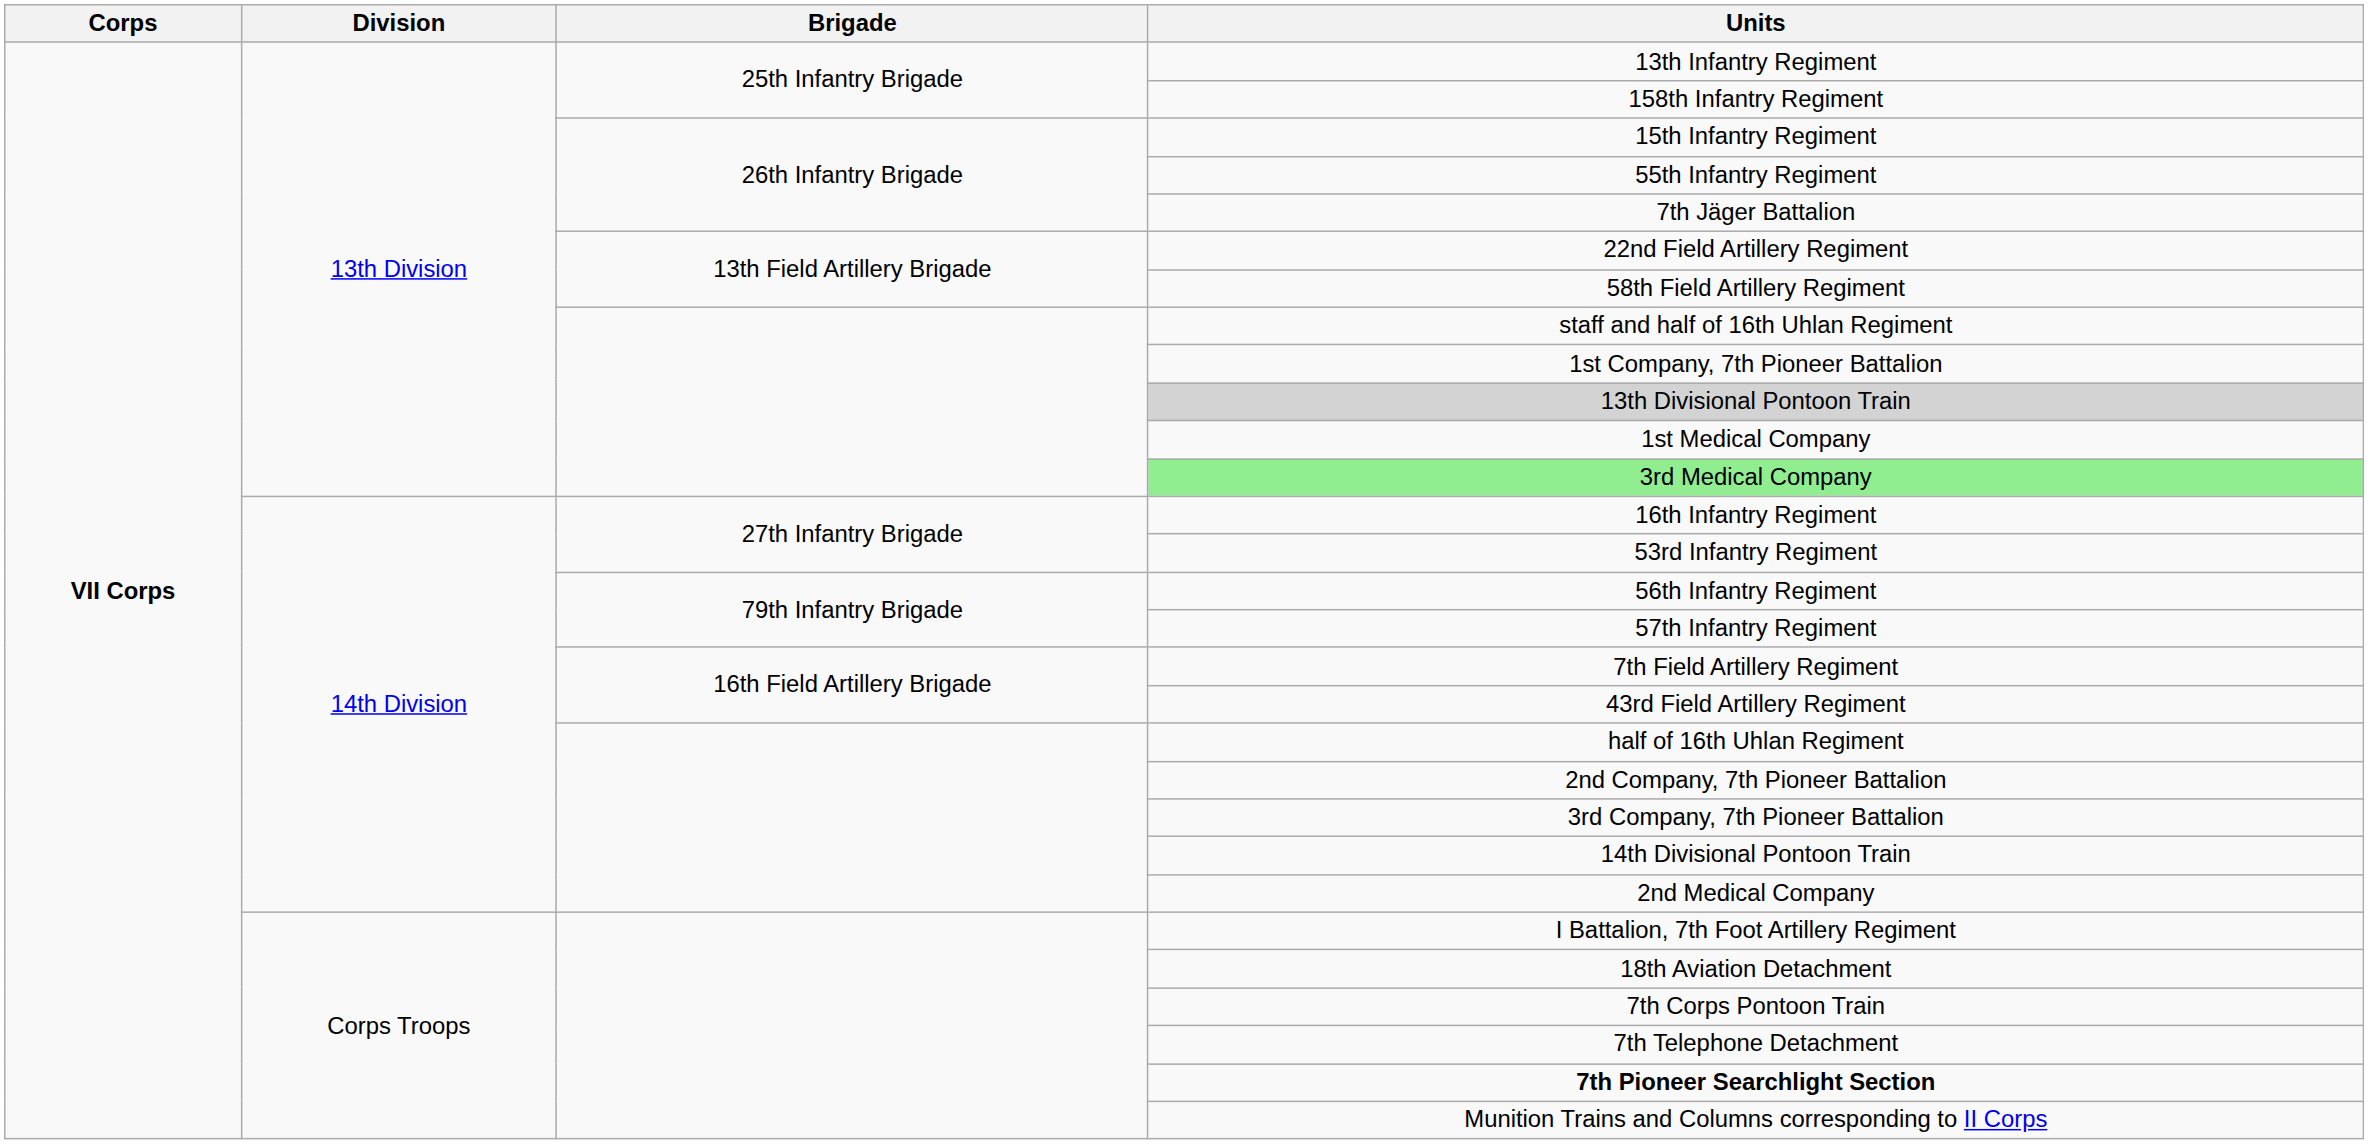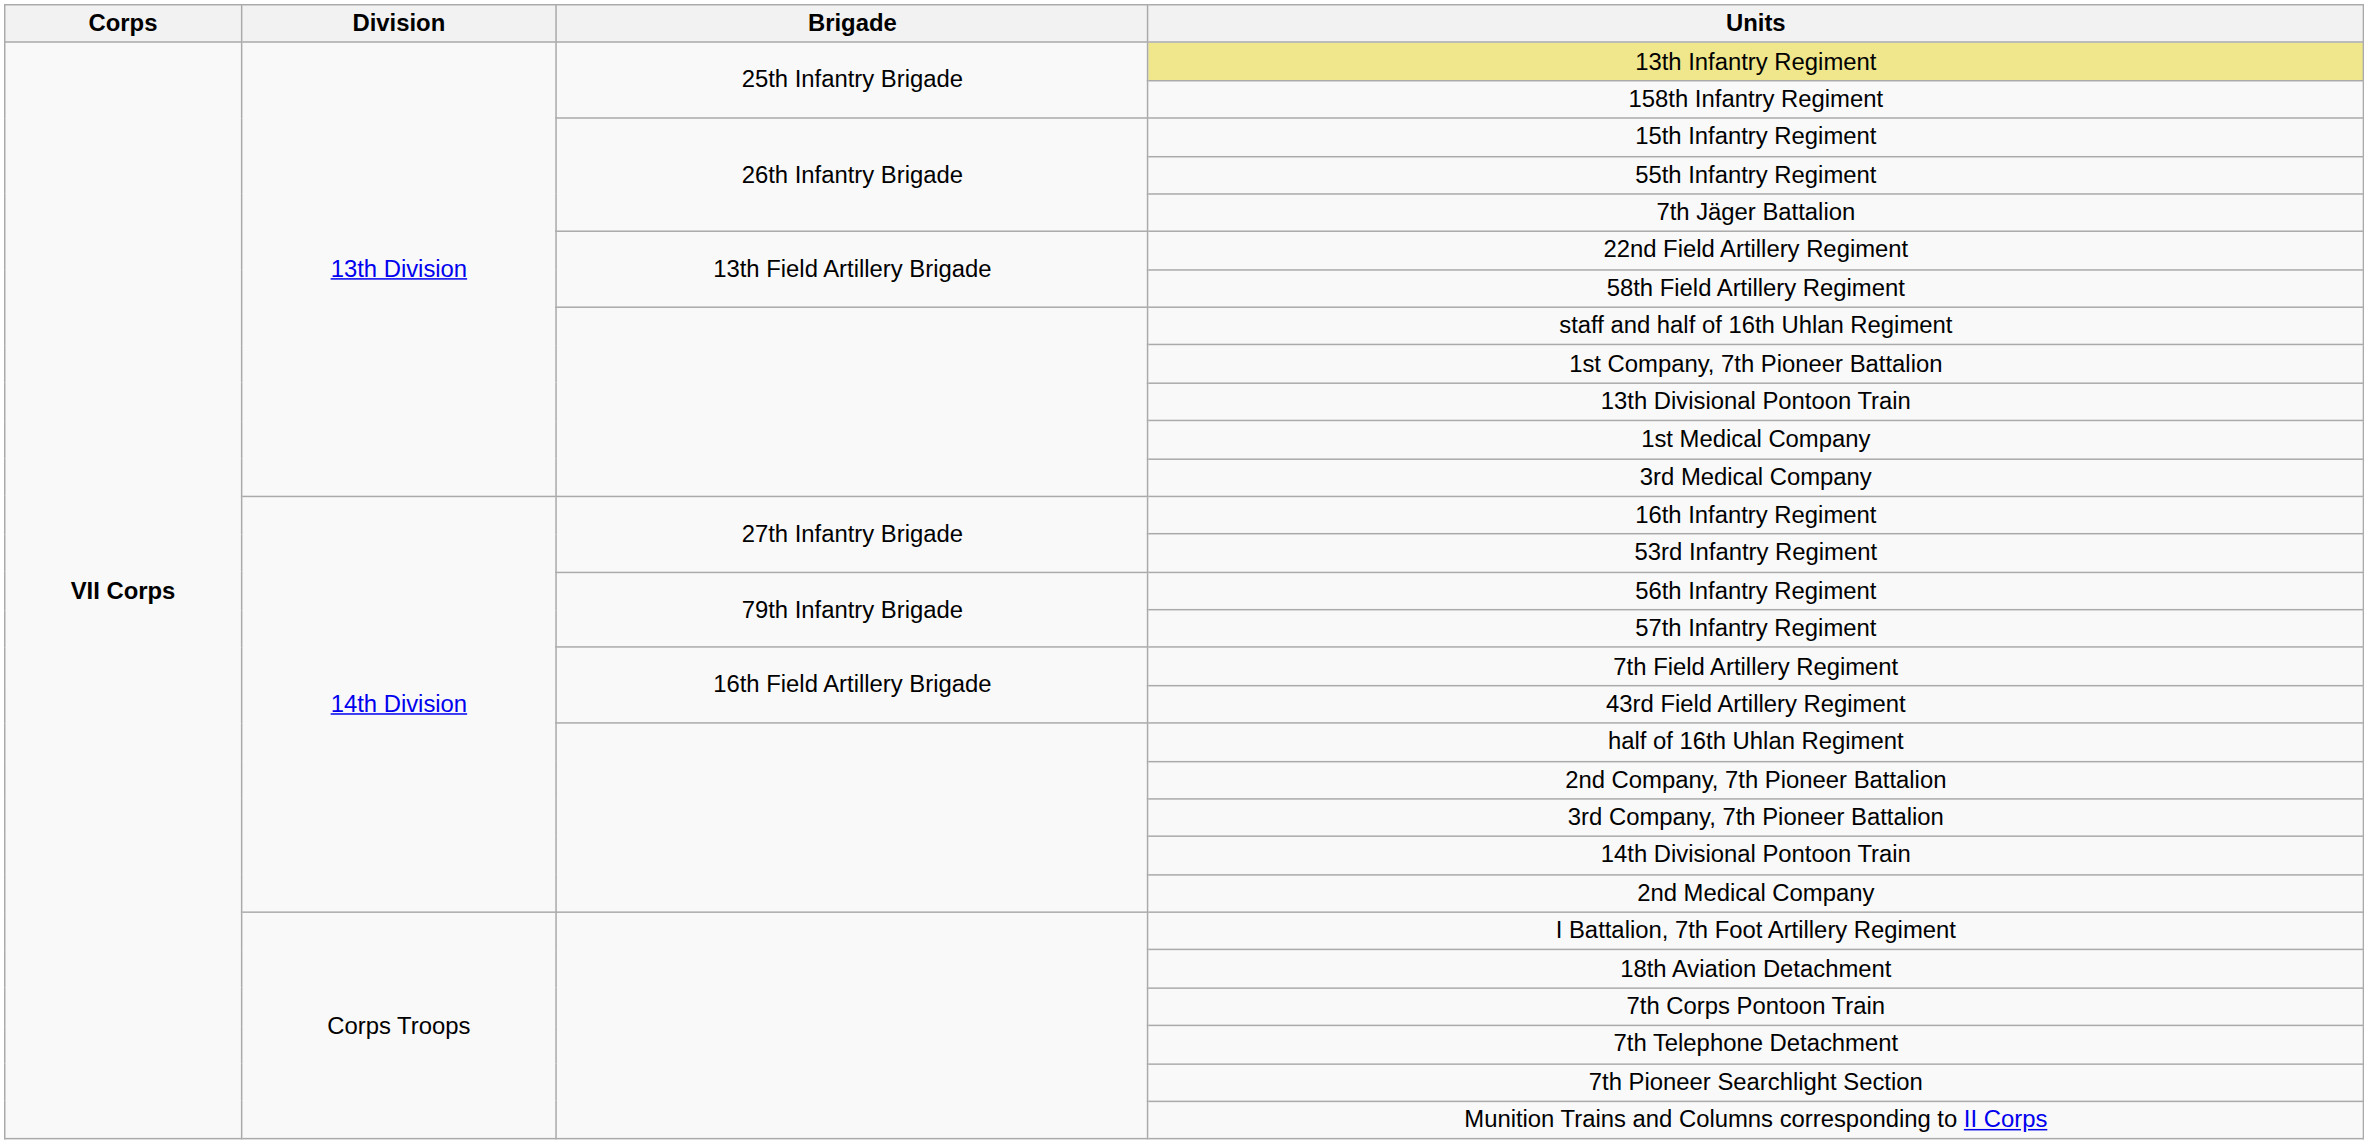(1756, 61) no background -> (1756, 61) khaki background
(1756, 401) lightgrey background -> (1756, 401) no background
(1756, 477) lightgreen background -> (1756, 477) no background
(1756, 1082) bold -> (1756, 1082) normal
